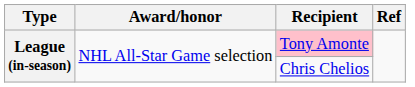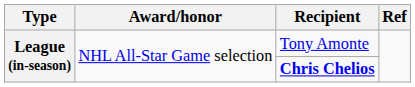(324, 43) pink background -> (324, 43) no background
(325, 69) normal -> (327, 69) bold
